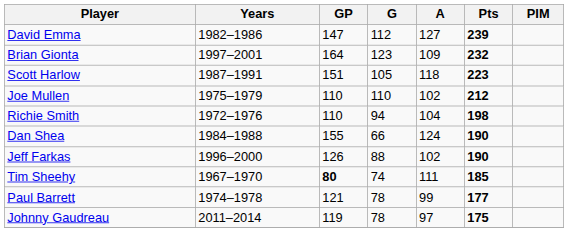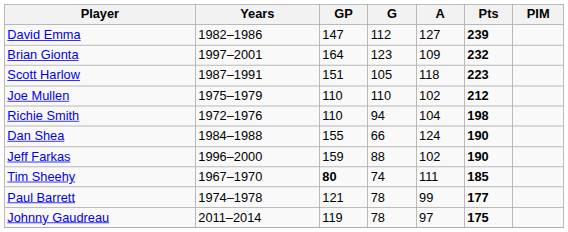(333, 156) 126 -> (333, 156) 159
